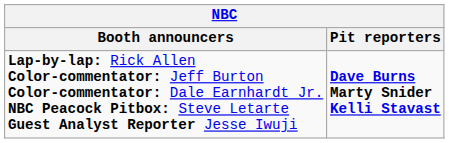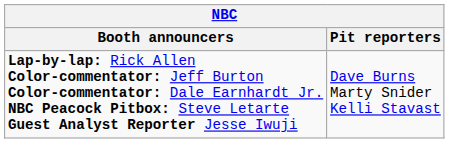(385, 94) bold -> (385, 94) normal
